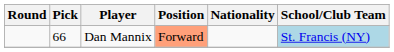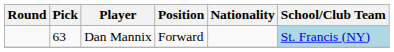(59, 36) 66 -> (59, 36) 63
(181, 36) lightsalmon background -> (181, 36) no background
